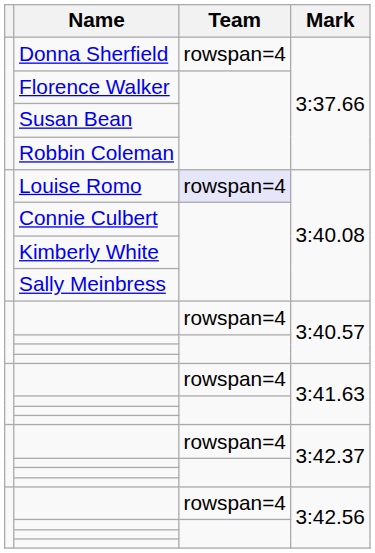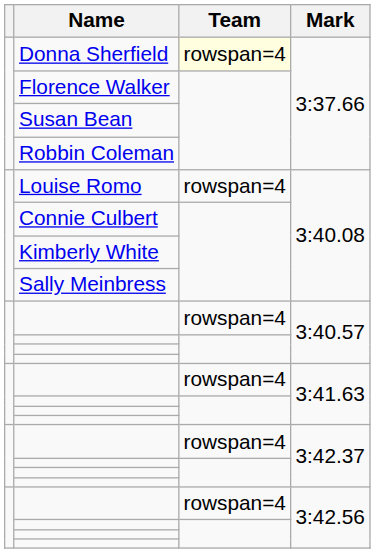(235, 53) no background -> (235, 53) lightyellow background
(235, 185) lavender background -> (235, 185) no background
